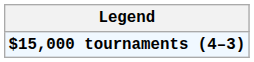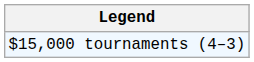(127, 44) bold -> (127, 44) normal
